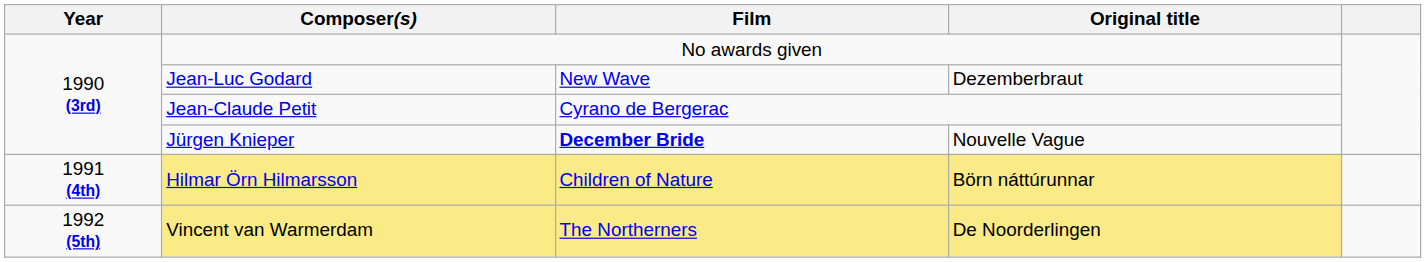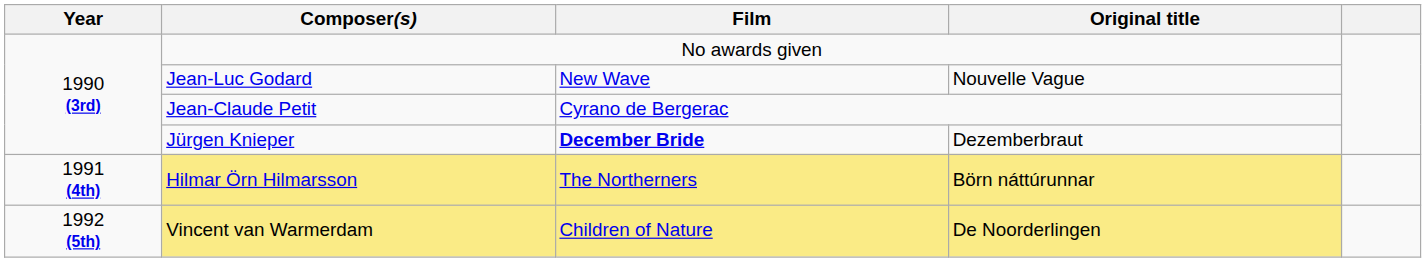(1018, 79) Dezemberbraut -> (1019, 79) Nouvelle Vague
(1019, 139) Nouvelle Vague -> (1018, 139) Dezemberbraut
(636, 179) Children of Nature -> (628, 179) The Northerners
(628, 230) The Northerners -> (636, 230) Children of Nature
